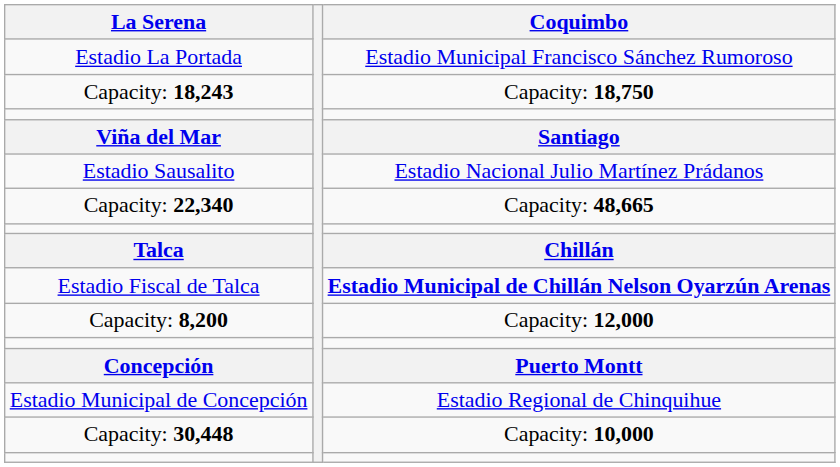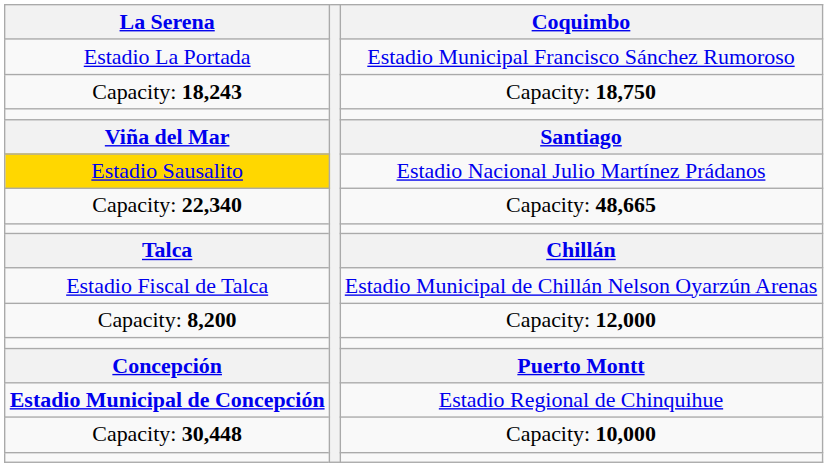(159, 171) no background -> (167, 171) gold background
(579, 285) bold -> (581, 285) normal
(159, 399) normal -> (167, 399) bold
